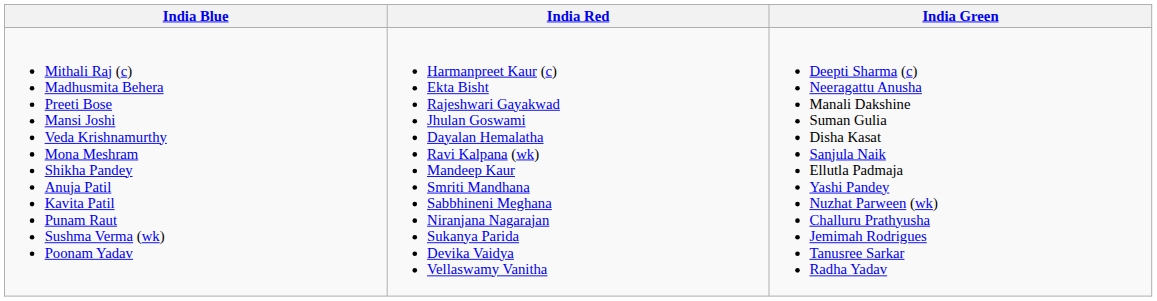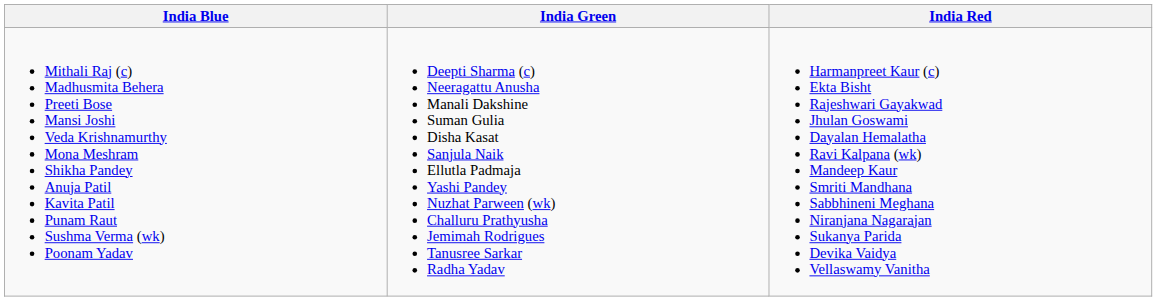columns swapped: (960, 16) <-> (578, 16)
